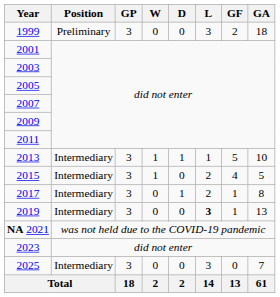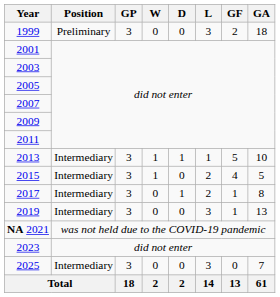(208, 211) bold -> (208, 211) normal
